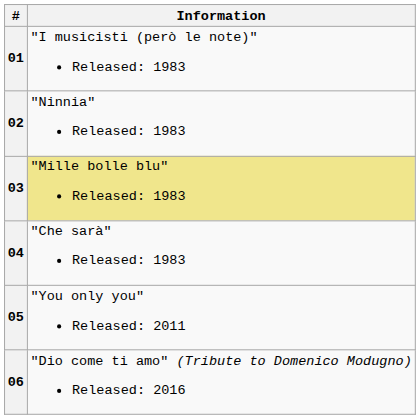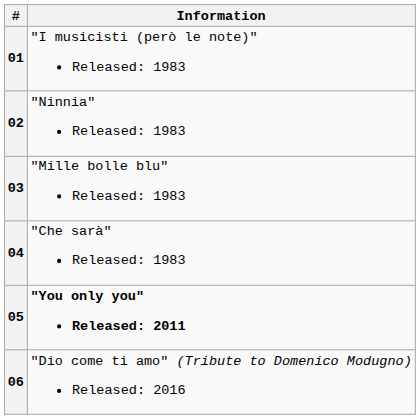(221, 181) khaki background -> (221, 181) no background
(221, 311) normal -> (221, 311) bold
